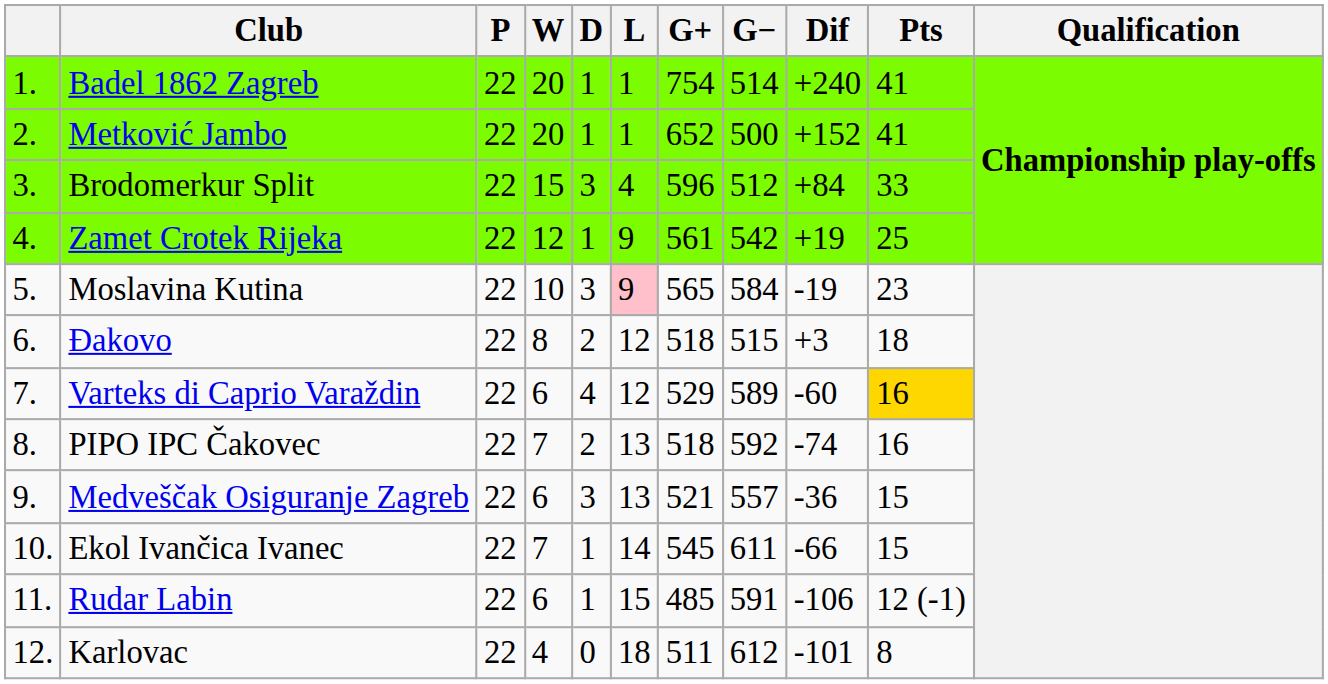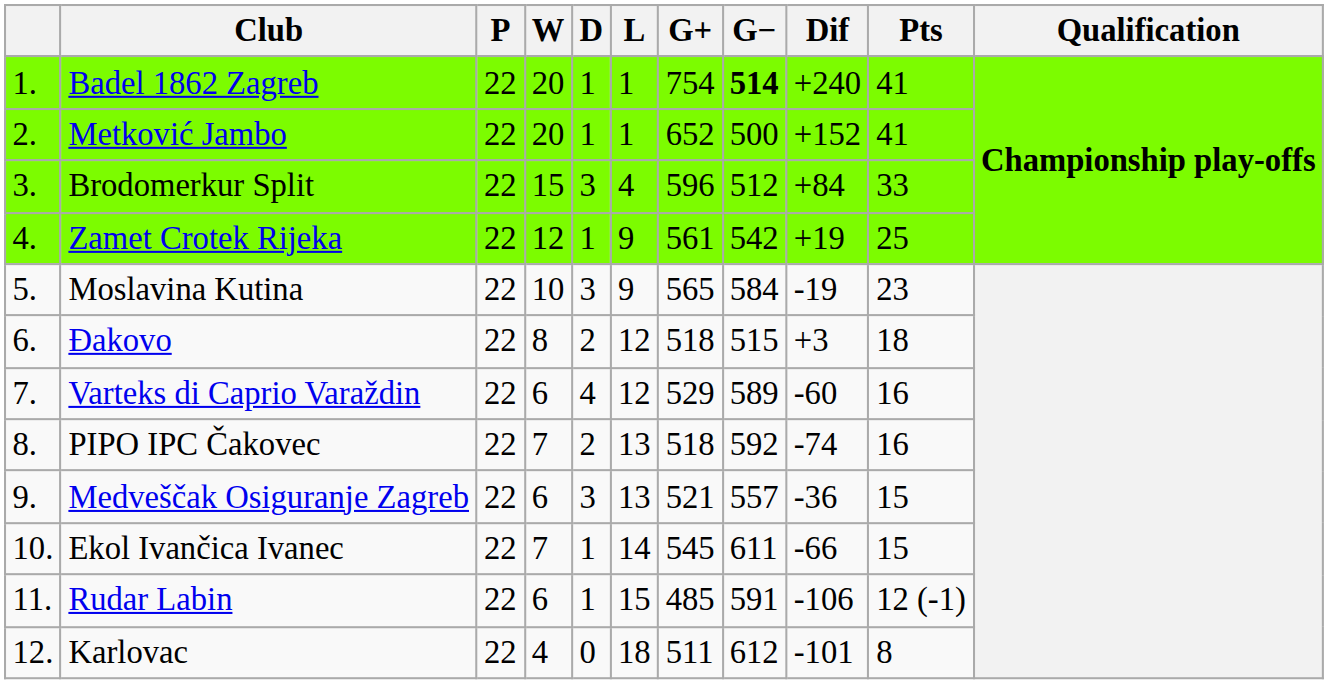(754, 82) normal -> (754, 82) bold
(626, 289) pink background -> (626, 289) no background
(892, 392) gold background -> (892, 392) no background
